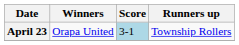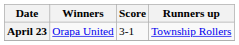(127, 31) lightblue background -> (127, 31) no background
